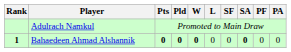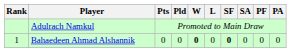(17, 41) bold -> (17, 41) normal
(163, 41) bold -> (163, 41) normal
(180, 41) bold -> (180, 41) normal
(229, 41) normal -> (229, 41) bold
(245, 41) bold -> (245, 41) normal
